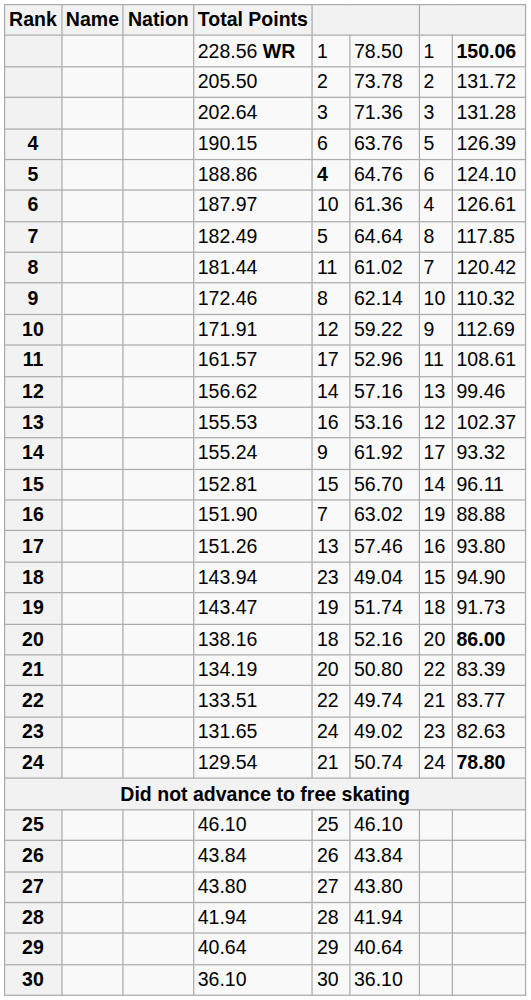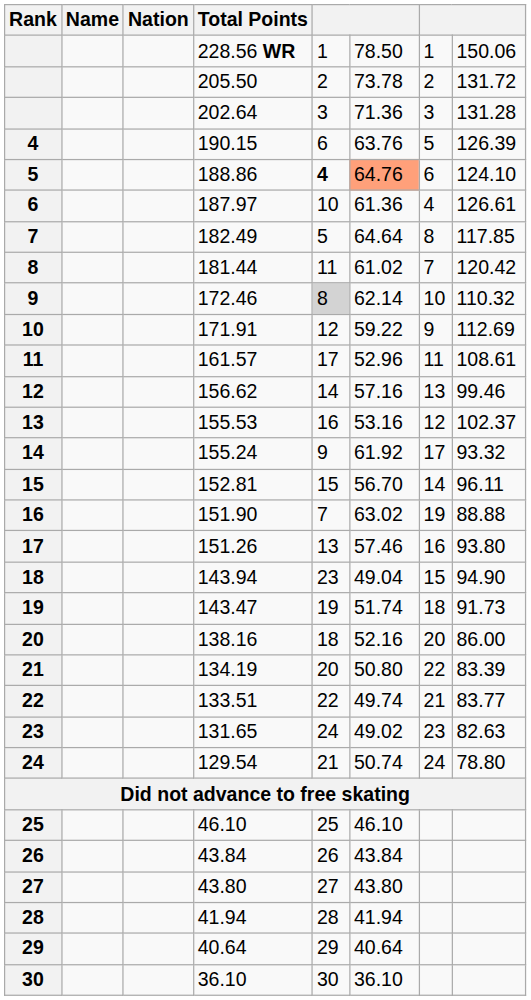(486, 50) bold -> (486, 50) normal
(378, 174) no background -> (378, 174) lightsalmon background
(322, 298) no background -> (322, 298) lightgrey background
(481, 639) bold -> (481, 639) normal
(481, 762) bold -> (481, 762) normal
